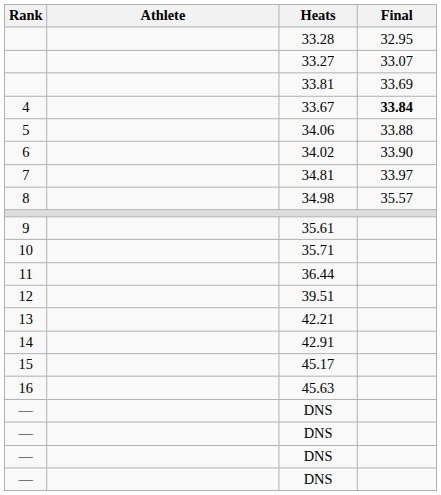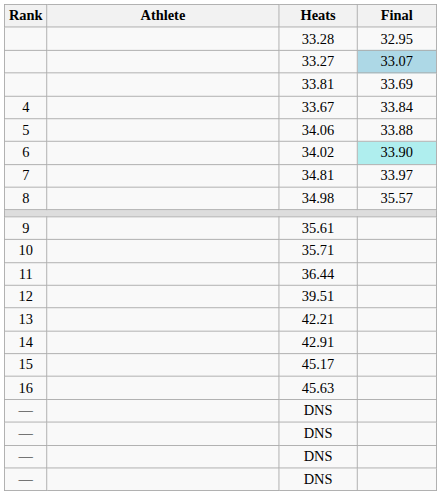(397, 61) no background -> (397, 61) lightblue background
(397, 107) bold -> (397, 107) normal
(397, 152) no background -> (397, 152) paleturquoise background
